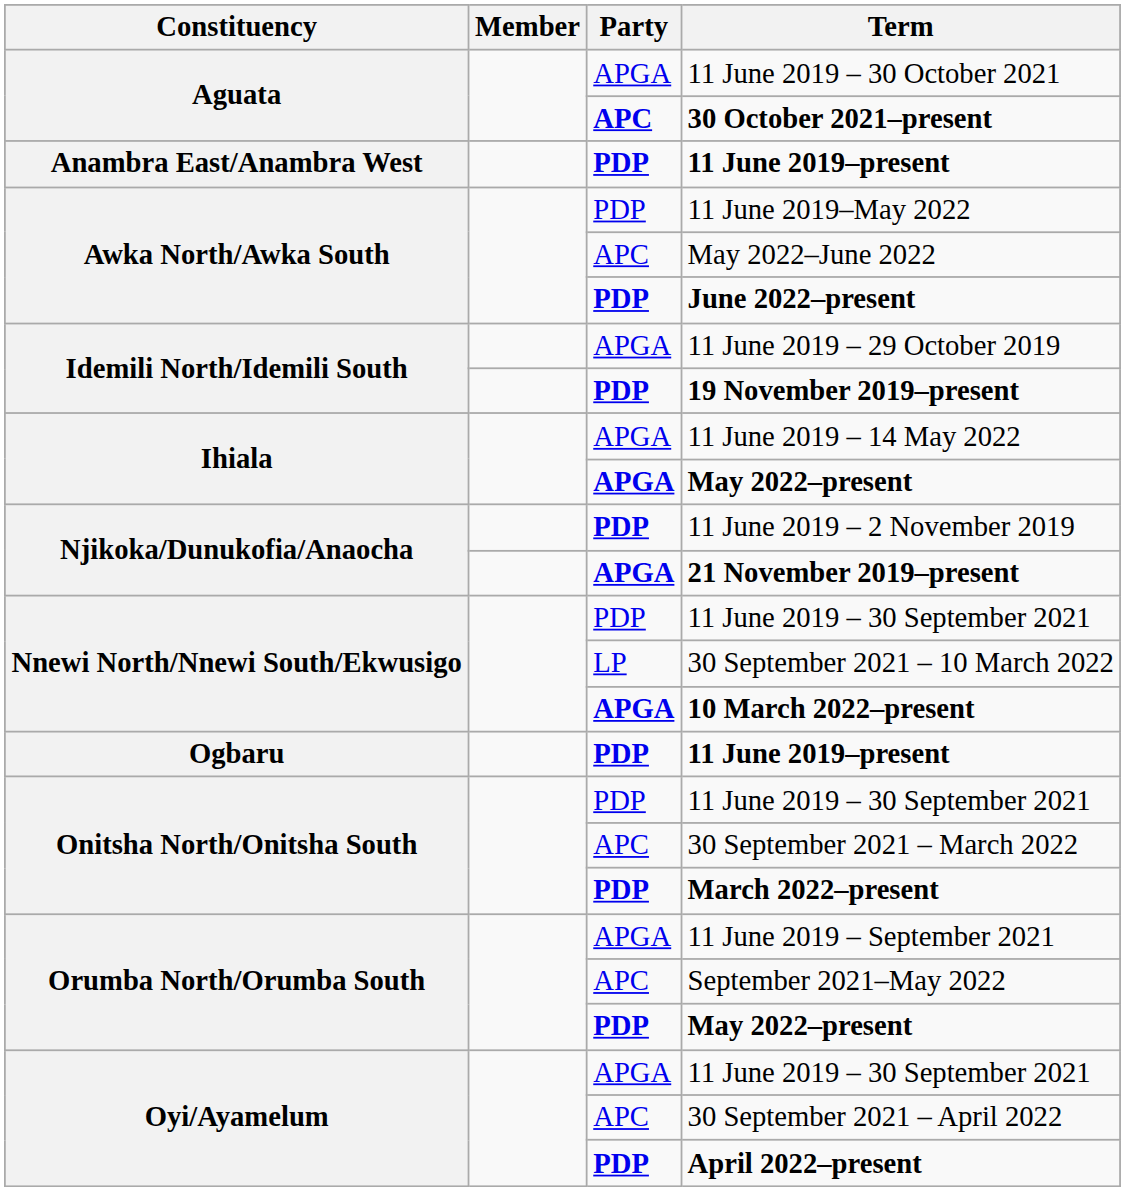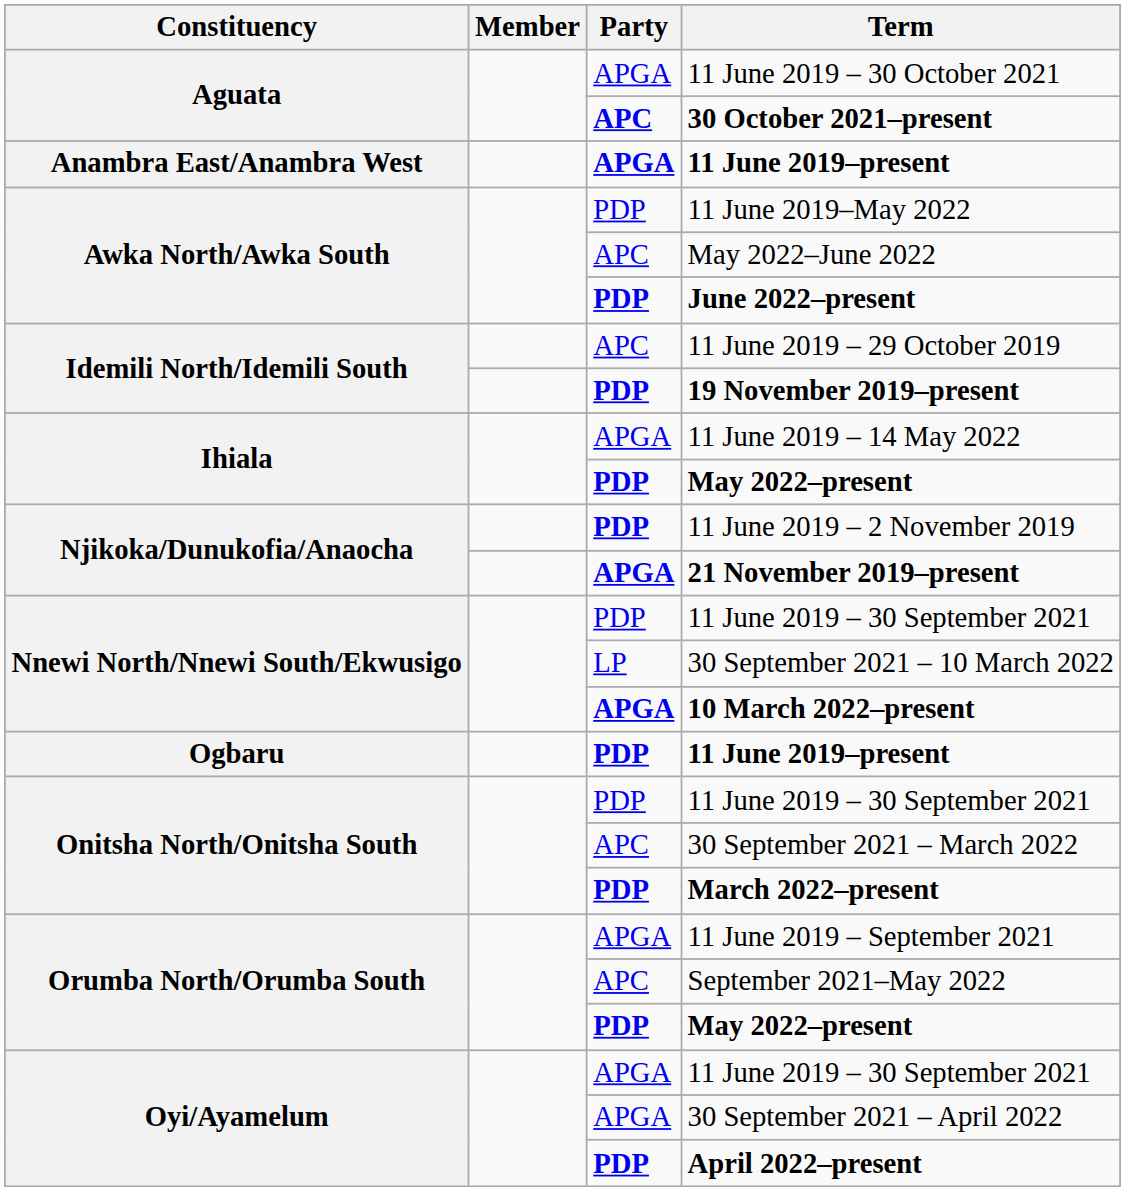(621, 163) PDP -> (634, 163) APGA
(632, 345) APGA -> (621, 345) APC
(634, 481) APGA -> (621, 481) PDP
(621, 1117) APC -> (632, 1117) APGA
